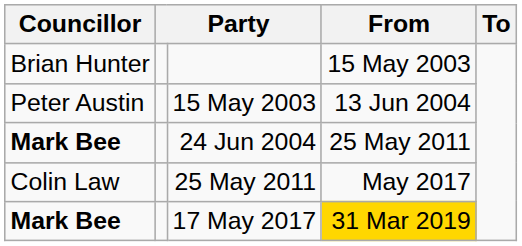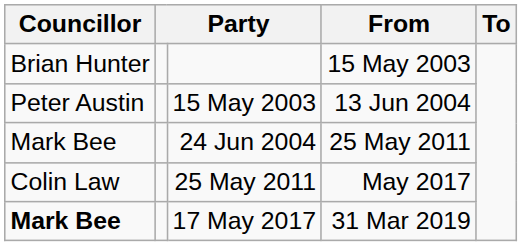(66, 142) bold -> (64, 142) normal
(401, 220) gold background -> (401, 220) no background
